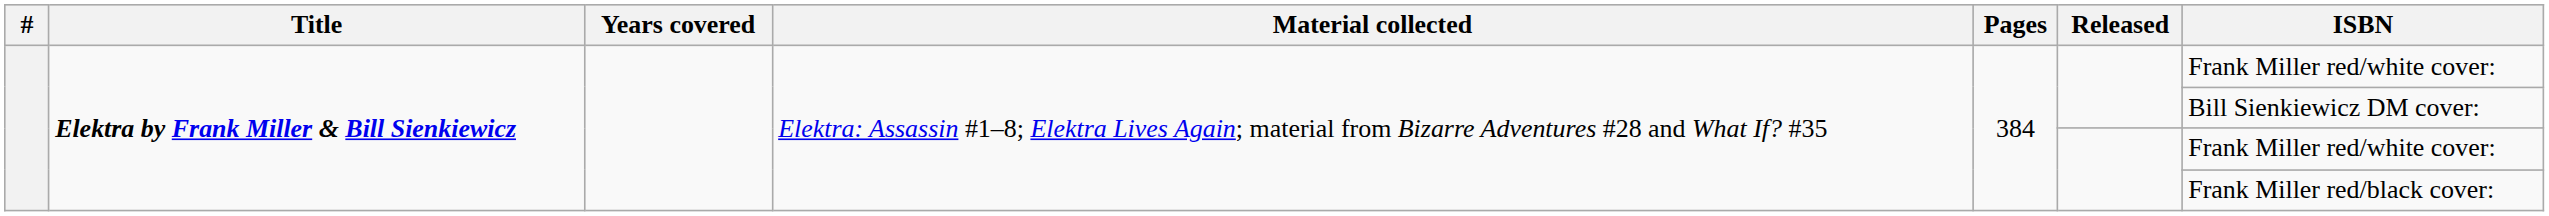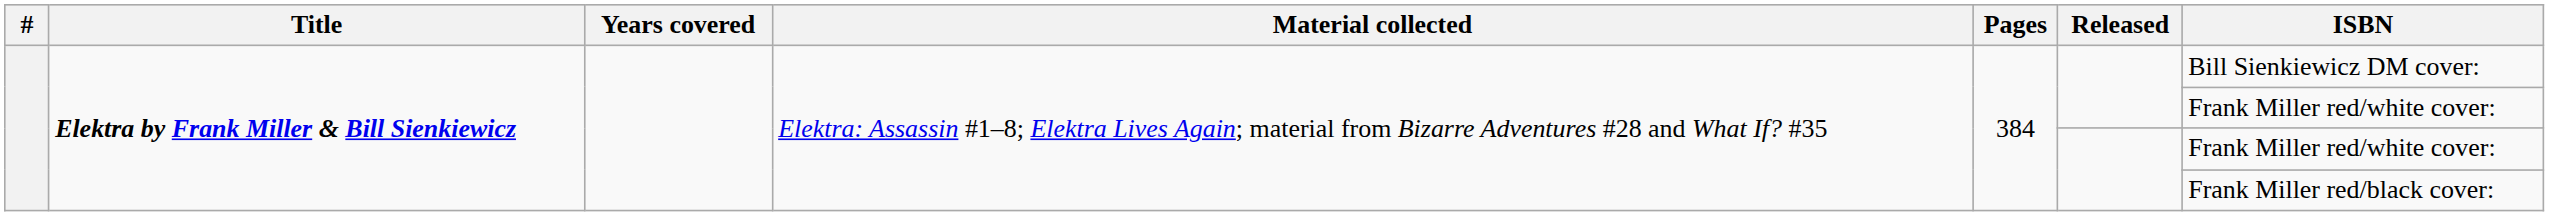(2342, 66) Frank Miller red/white cover: -> (2334, 66) Bill Sienkiewicz DM cover:
(2334, 107) Bill Sienkiewicz DM cover: -> (2342, 107) Frank Miller red/white cover:
